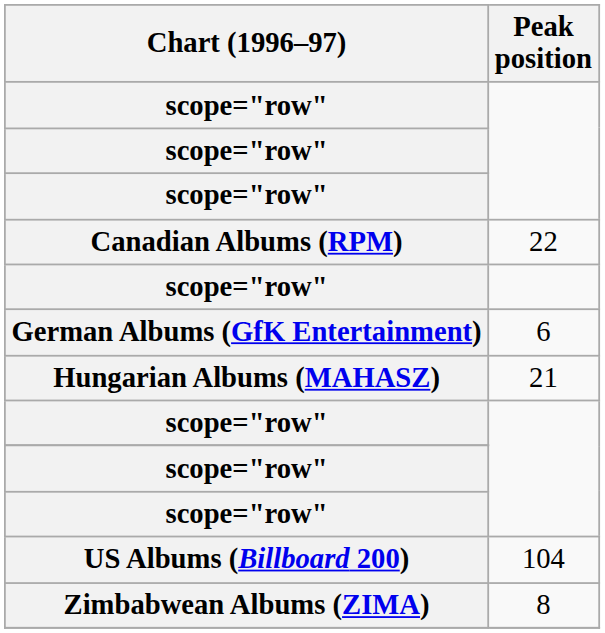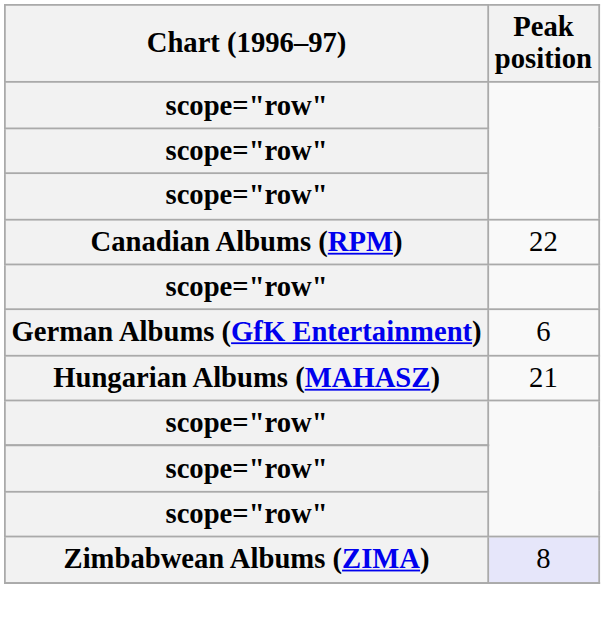- row: (247, 559)
(543, 604) no background -> (543, 559) lavender background
